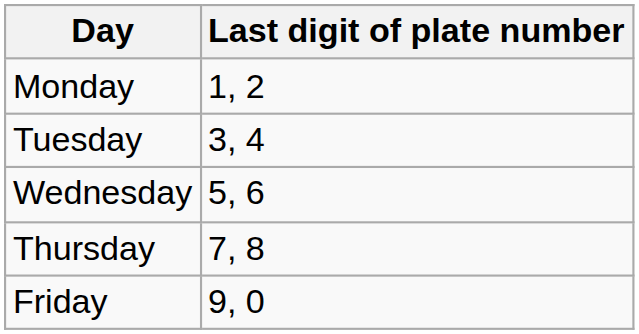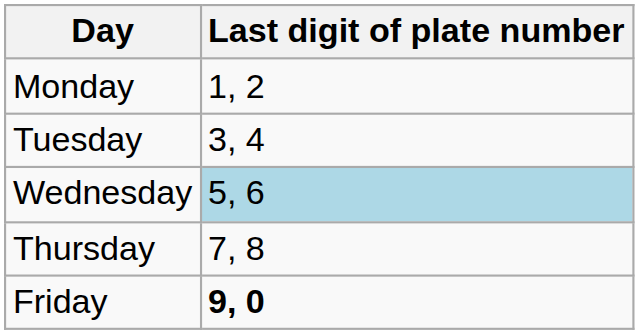(236, 193) no background -> (236, 193) lightblue background
(236, 301) normal -> (236, 301) bold
